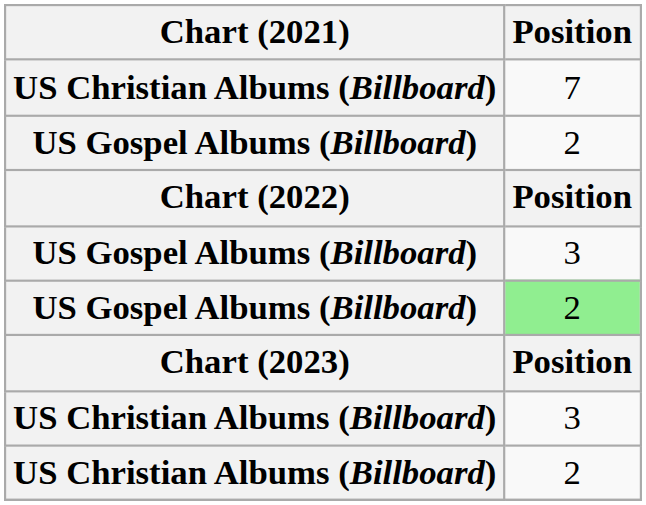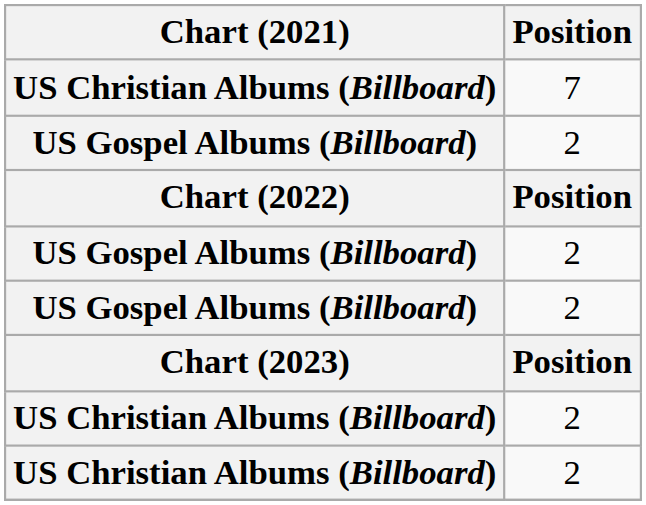(572, 252) 3 -> (572, 252) 2
(572, 307) lightgreen background -> (572, 307) no background
(572, 417) 3 -> (572, 417) 2
